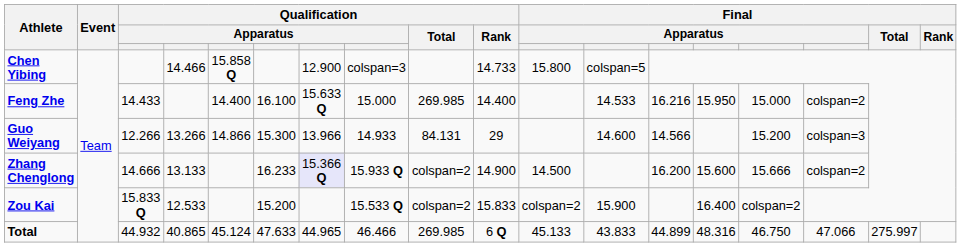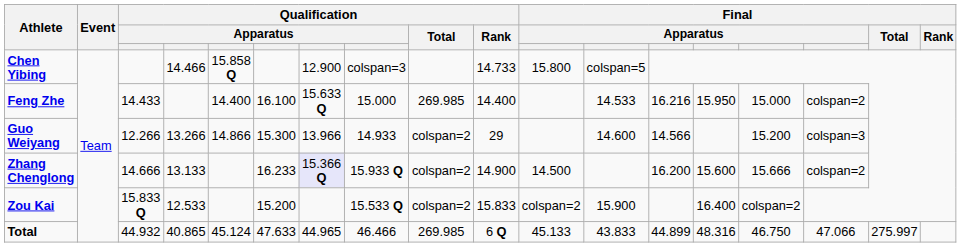(441, 136) 84.131 -> (441, 136) colspan=2
